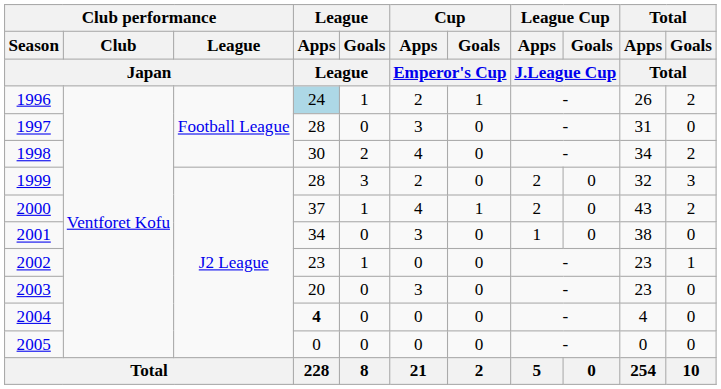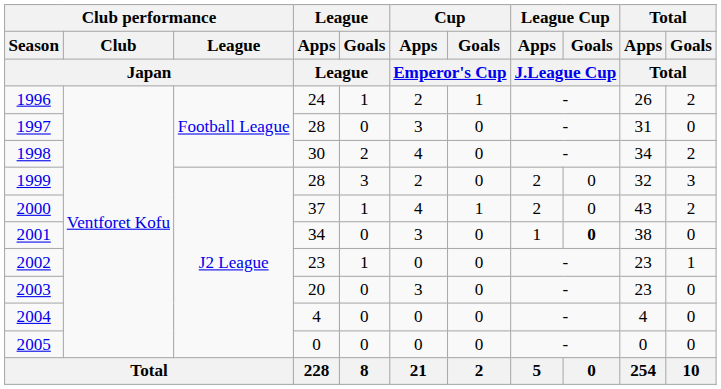(317, 99) lightblue background -> (317, 99) no background
(592, 235) normal -> (592, 235) bold
(317, 316) bold -> (317, 316) normal
